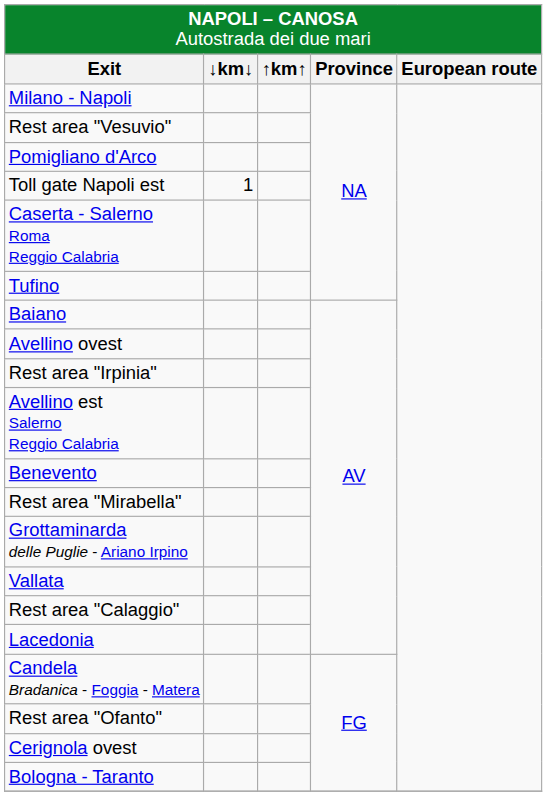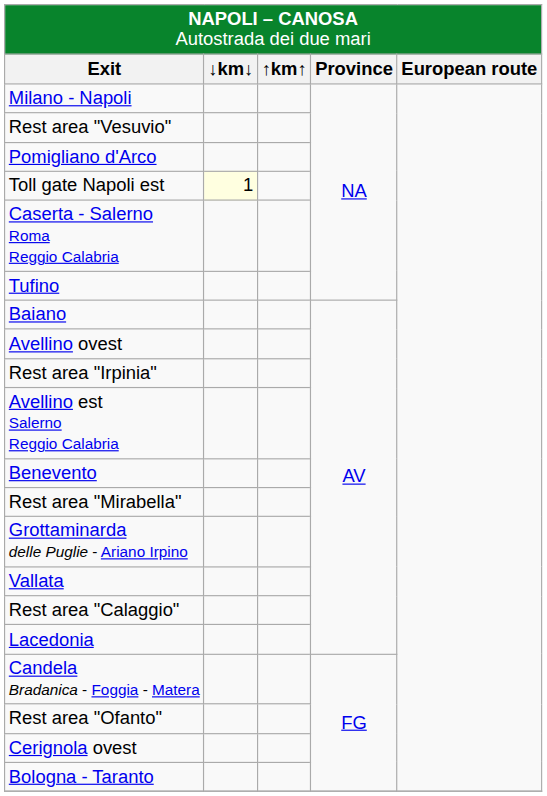(248, 185) no background -> (248, 185) lightyellow background
